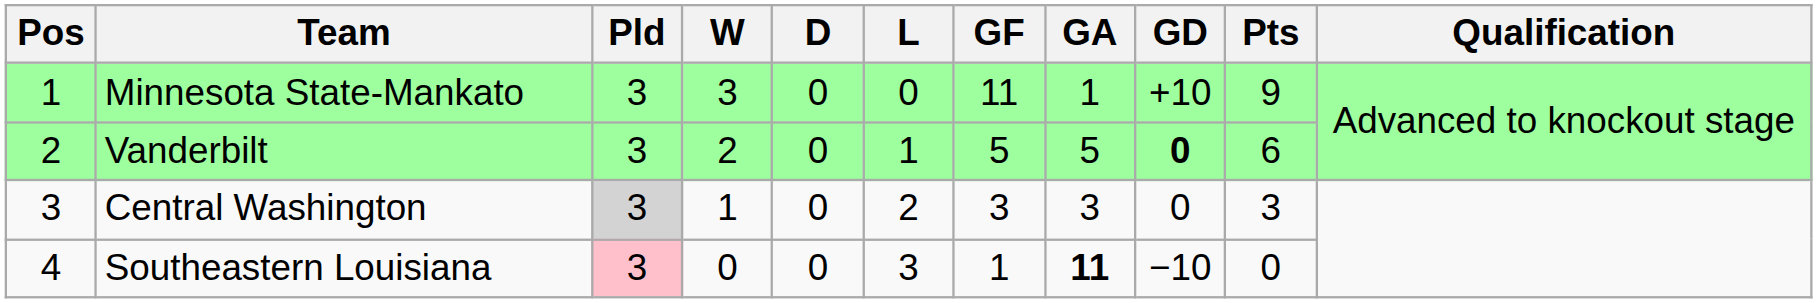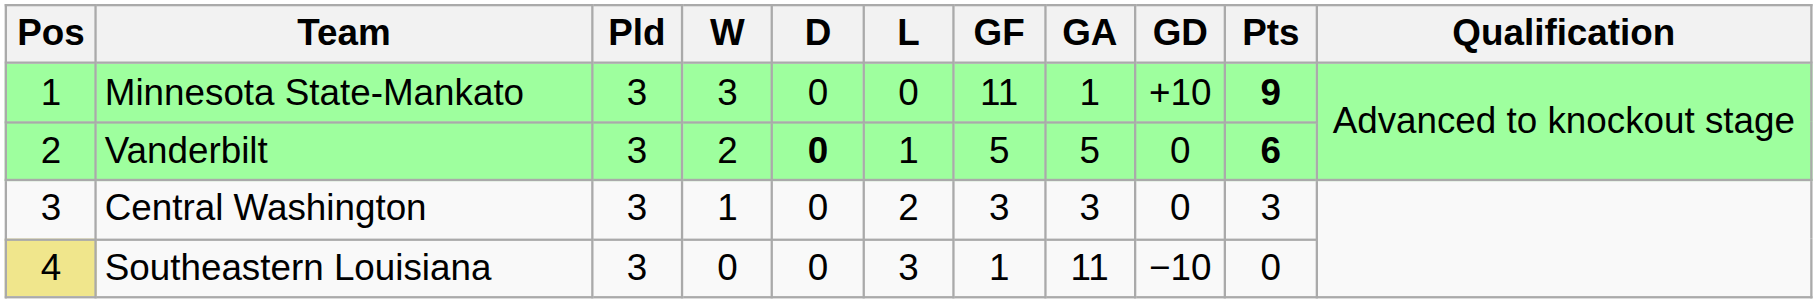(1271, 92) normal -> (1271, 92) bold
(818, 150) normal -> (818, 150) bold
(1180, 150) bold -> (1180, 150) normal
(1271, 150) normal -> (1271, 150) bold
(637, 208) lightgrey background -> (637, 208) no background
(51, 267) no background -> (51, 267) khaki background
(637, 267) pink background -> (637, 267) no background
(1090, 267) bold -> (1090, 267) normal
